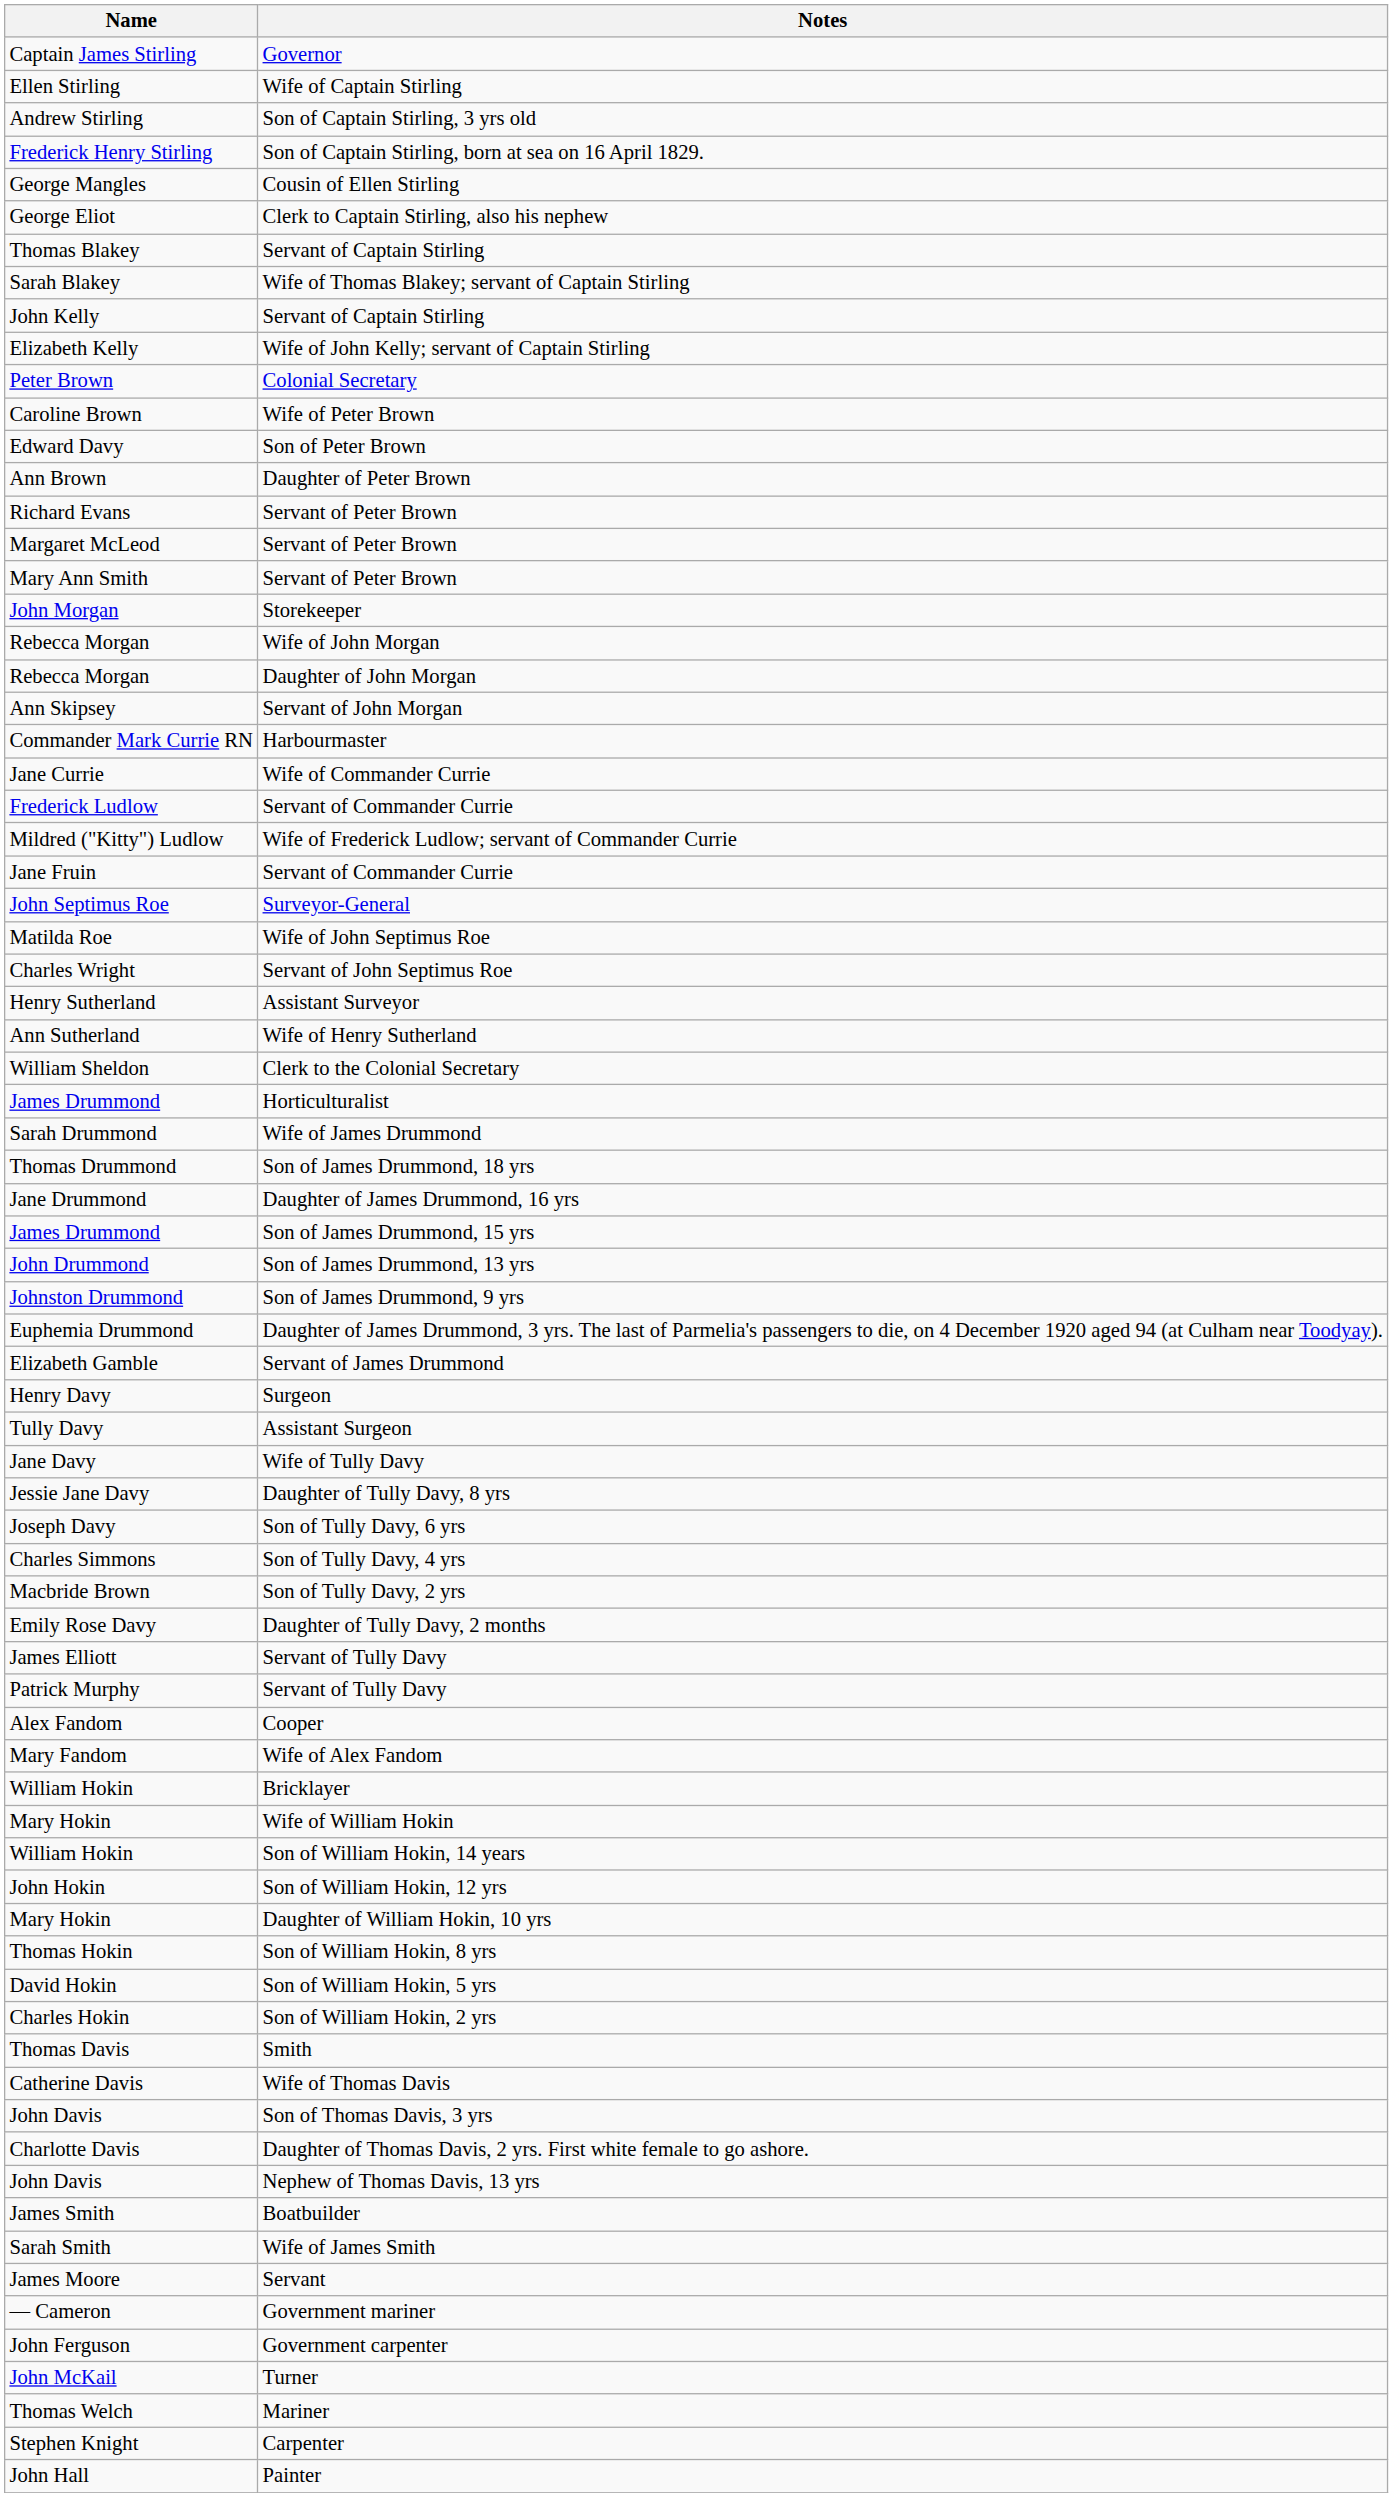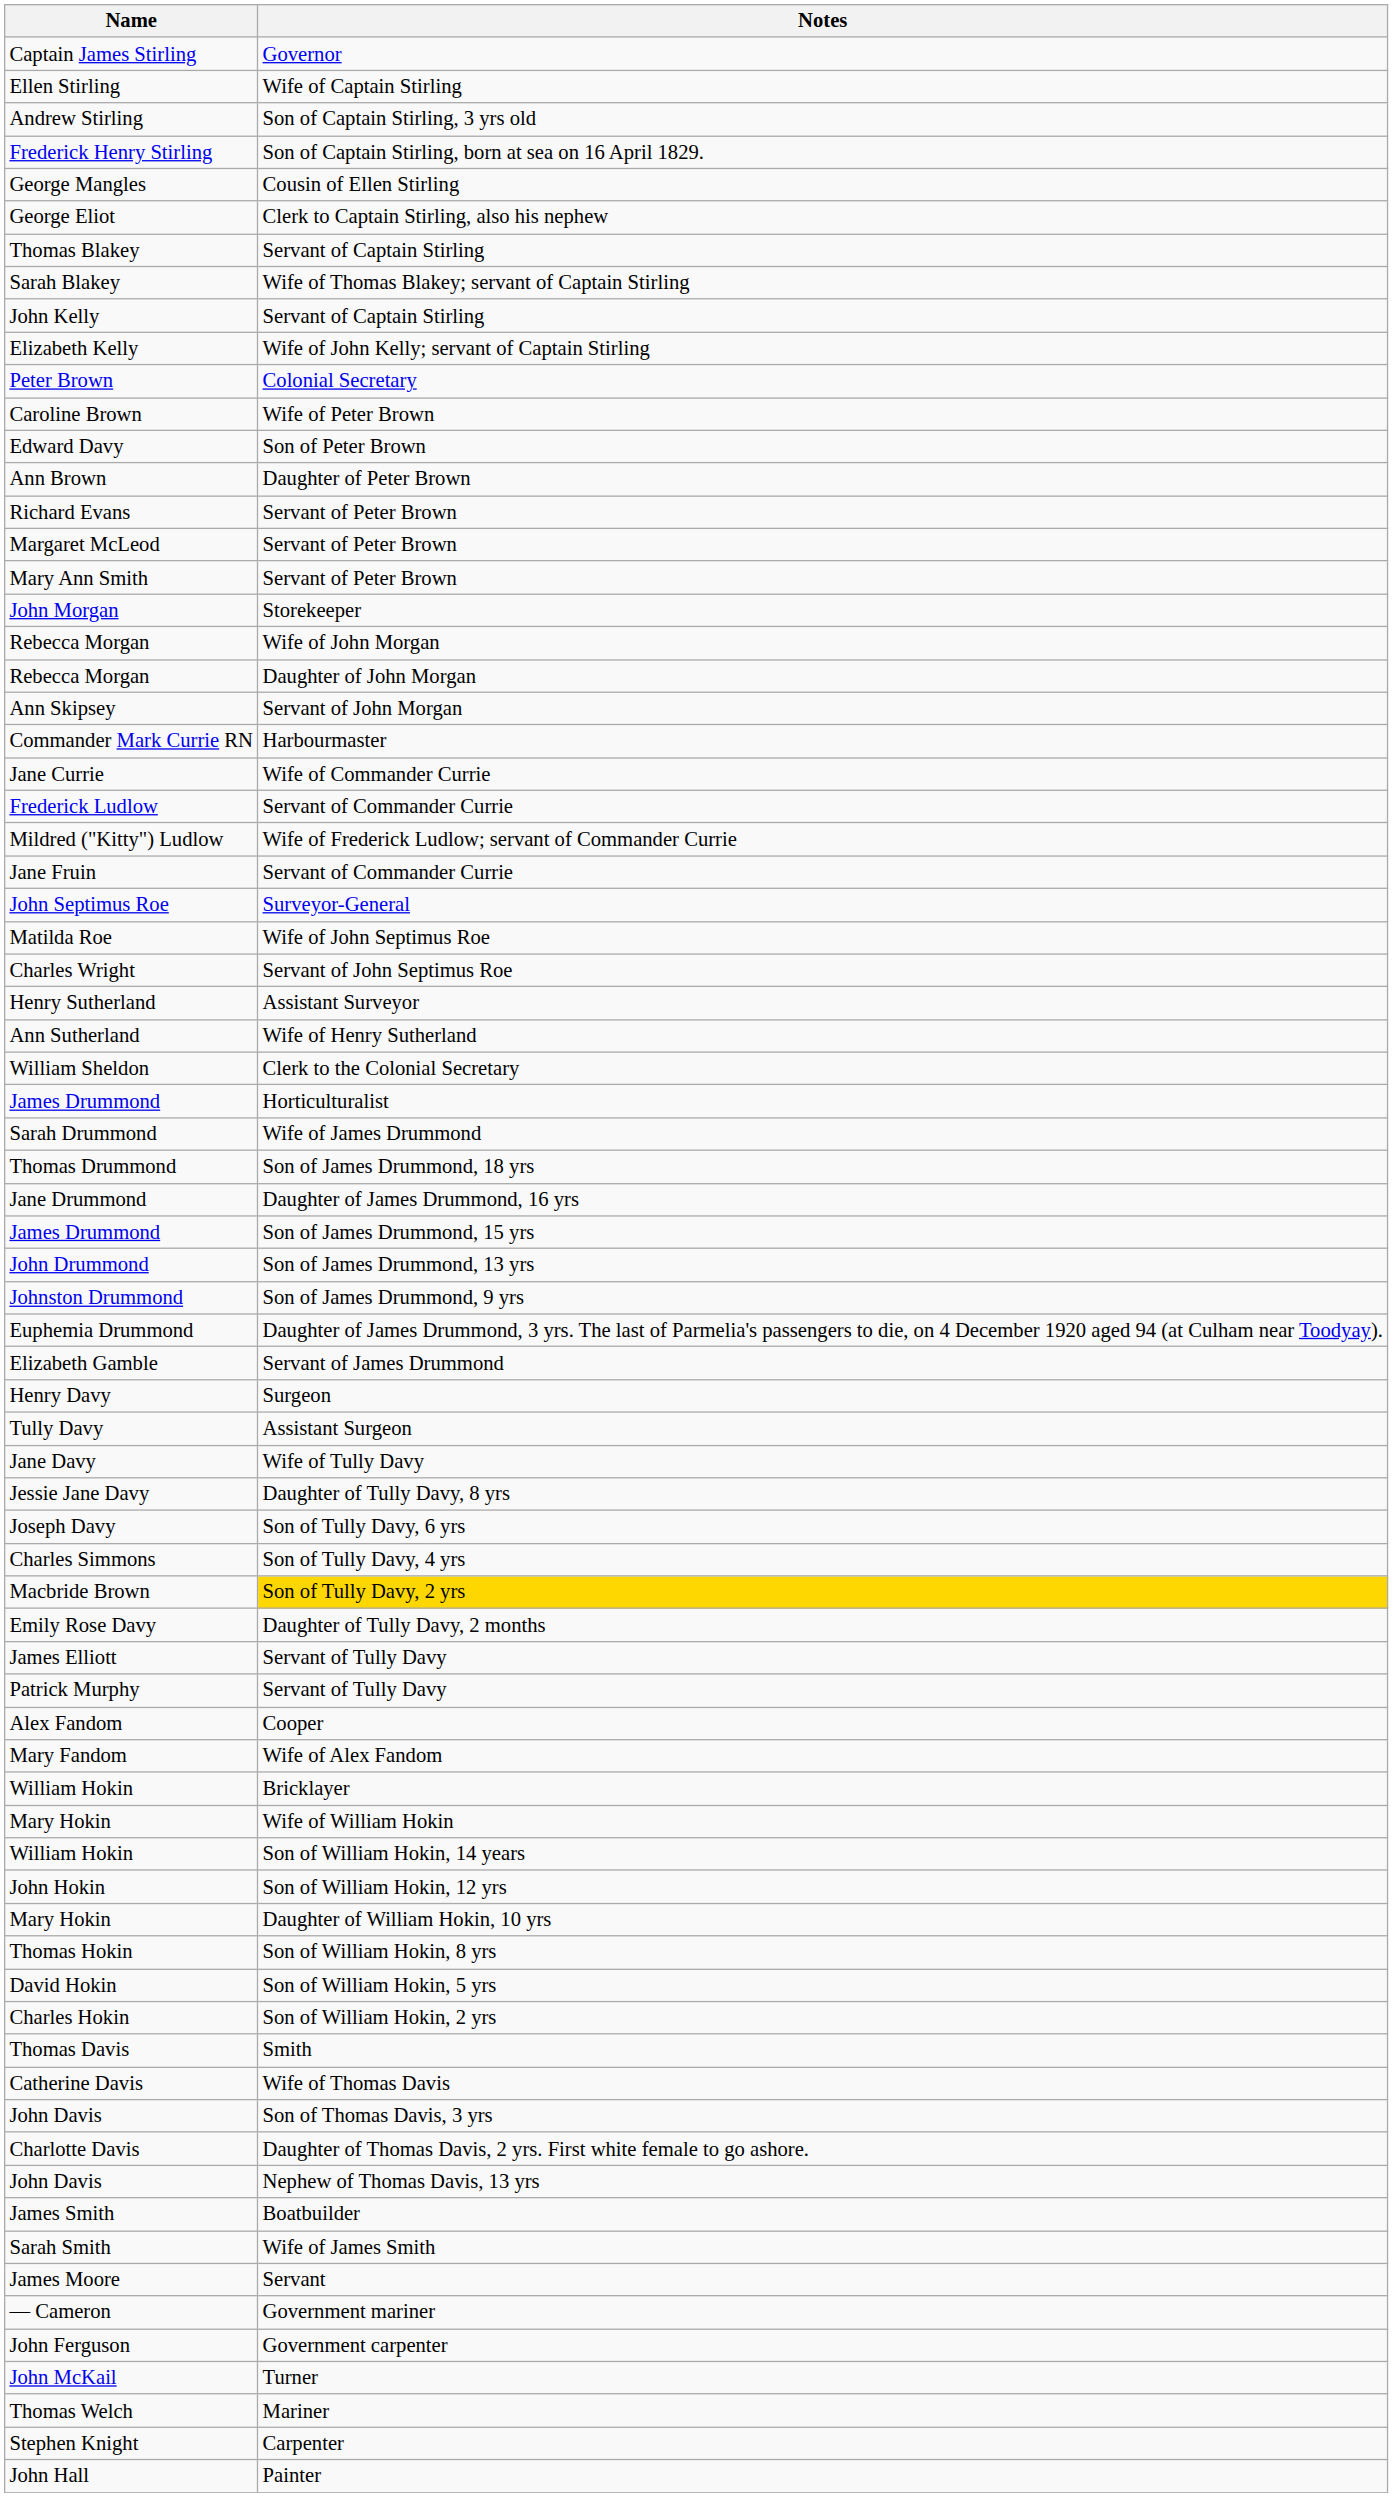(364, 1592) no background -> (364, 1592) gold background
